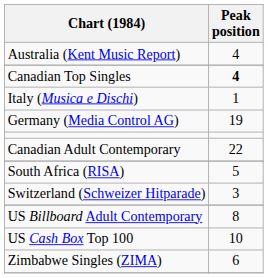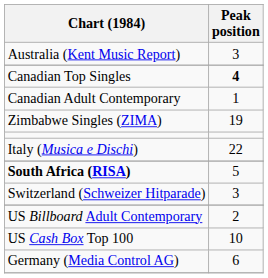(236, 53) 4 -> (236, 53) 3
(73, 98) Italy (Musica e Dischi) -> (94, 98) Canadian Adult Contemporary
(93, 120) Germany (Media Control AG) -> (85, 120) Zimbabwe Singles (ZIMA)
(94, 149) Canadian Adult Contemporary -> (73, 149) Italy (Musica e Dischi)
(66, 171) normal -> (69, 171) bold
(236, 216) 8 -> (236, 216) 2
(85, 261) Zimbabwe Singles (ZIMA) -> (93, 261) Germany (Media Control AG)
